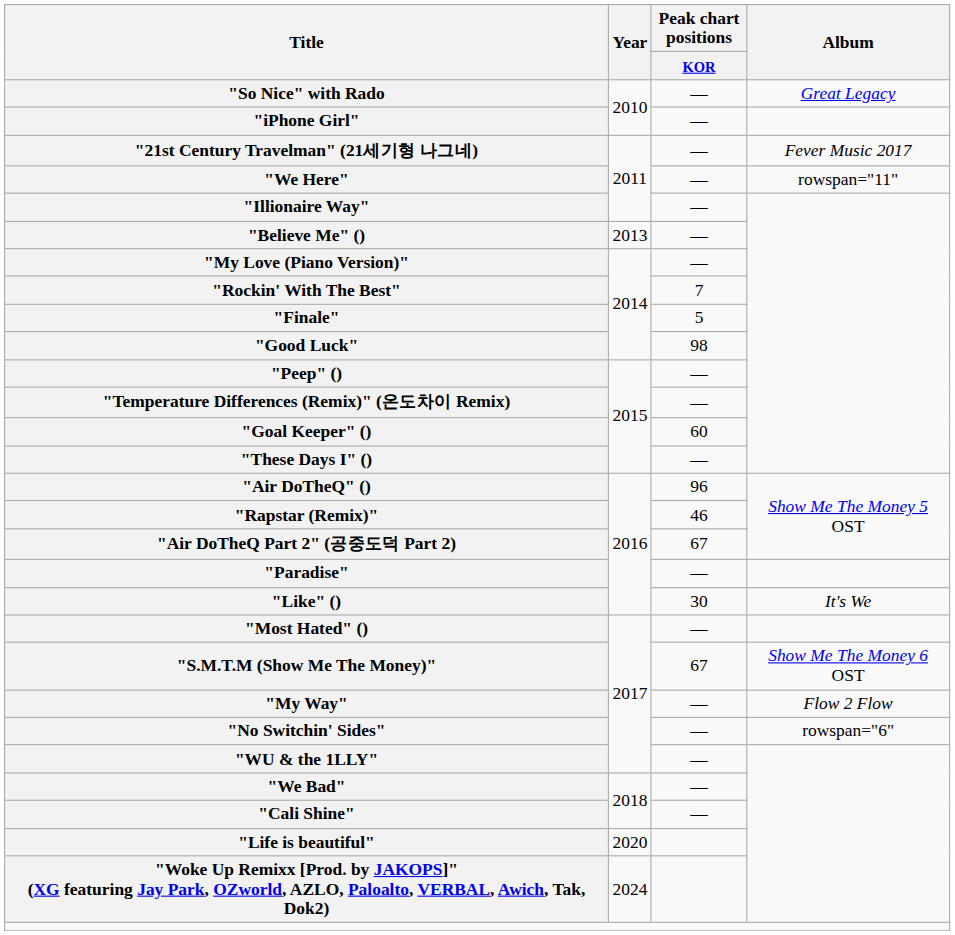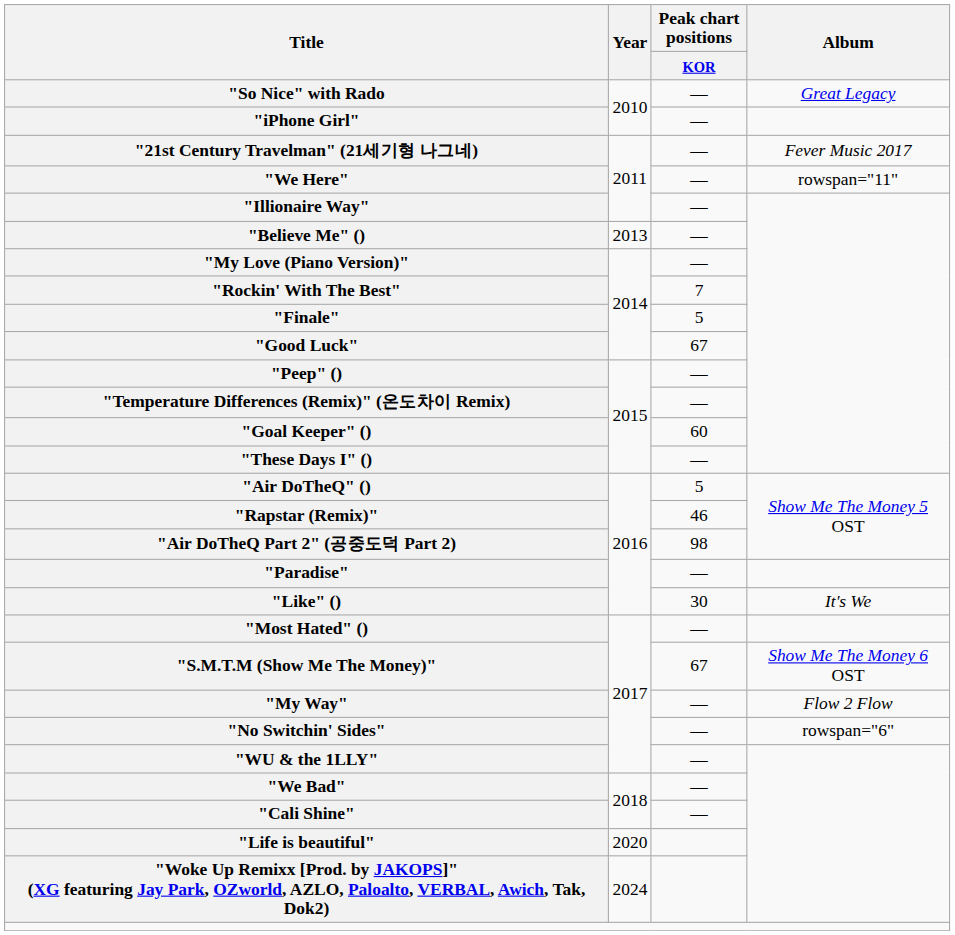(699, 345) 98 -> (699, 345) 67
(699, 487) 96 -> (699, 487) 5
(699, 543) 67 -> (699, 543) 98
